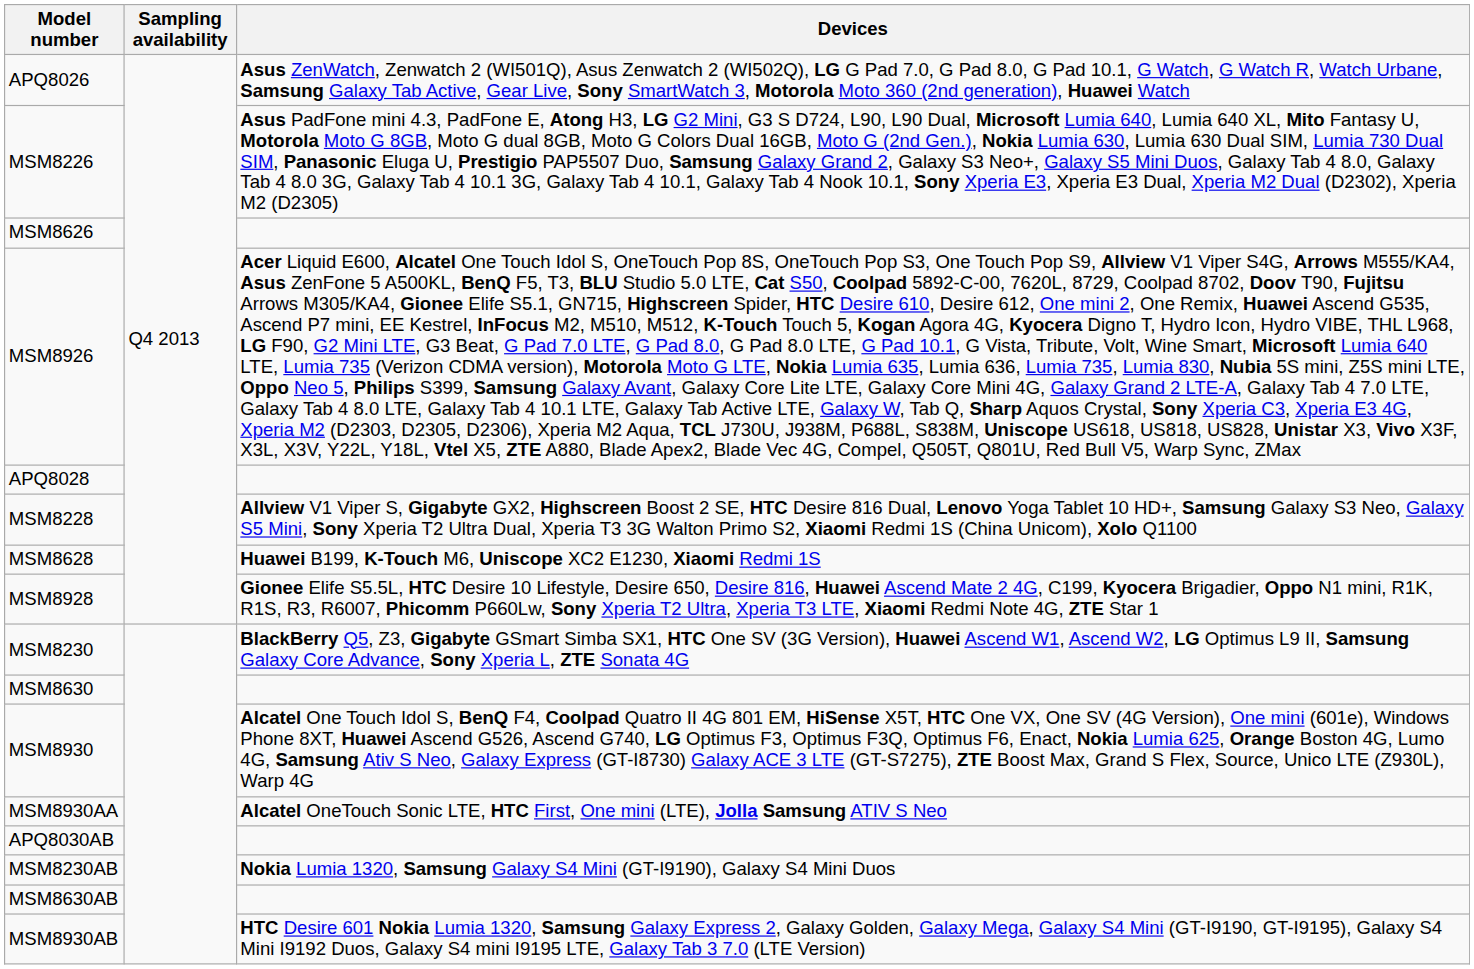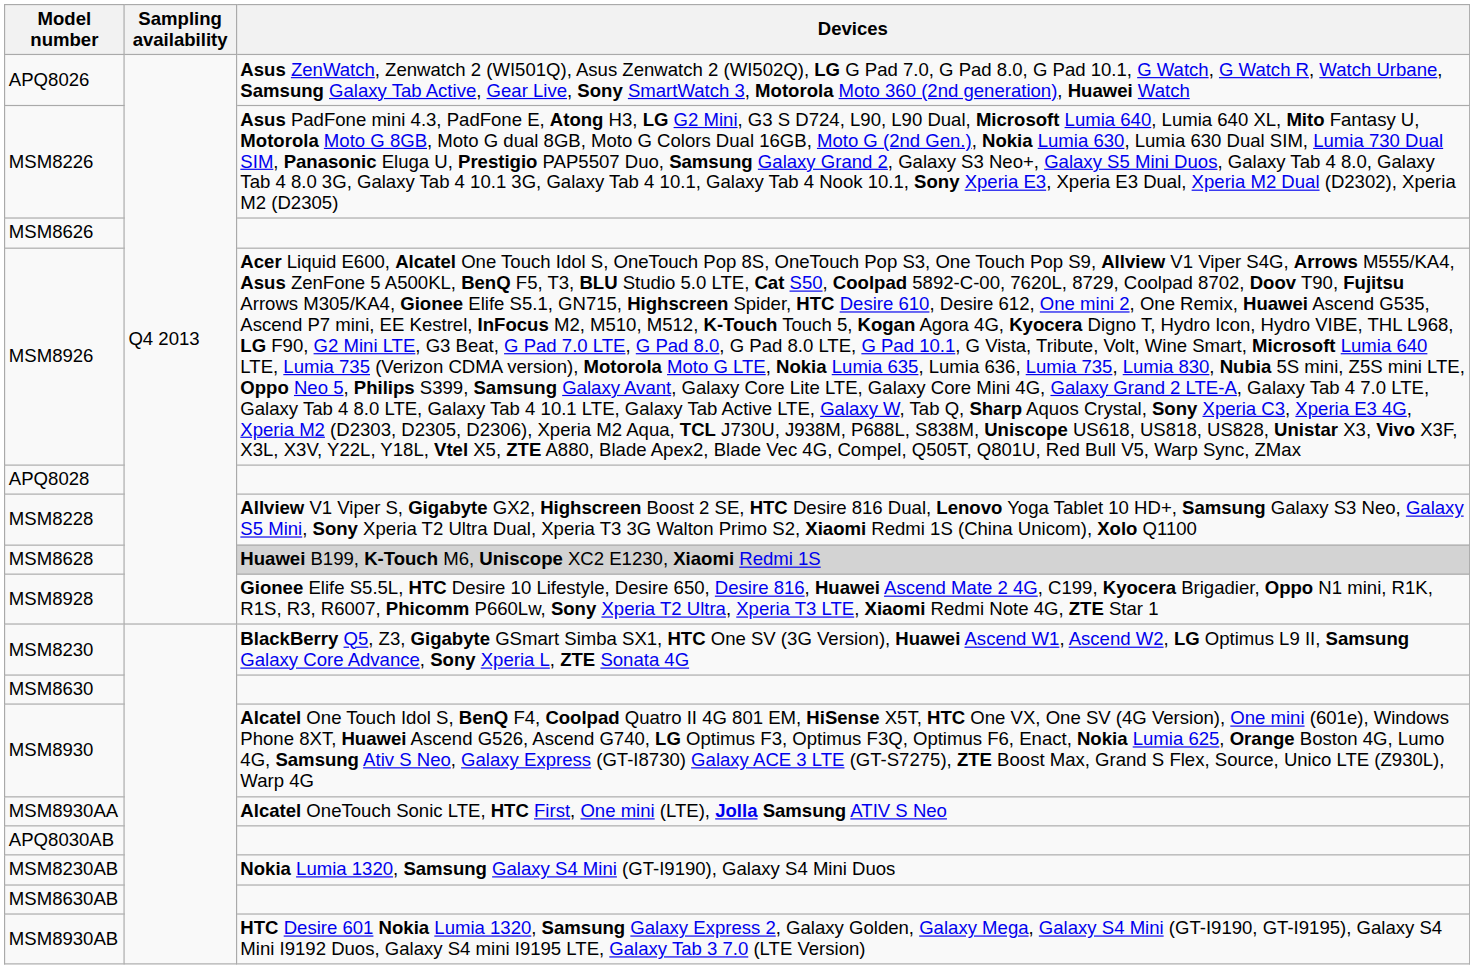(531, 559) no background -> (531, 559) lightgrey background
